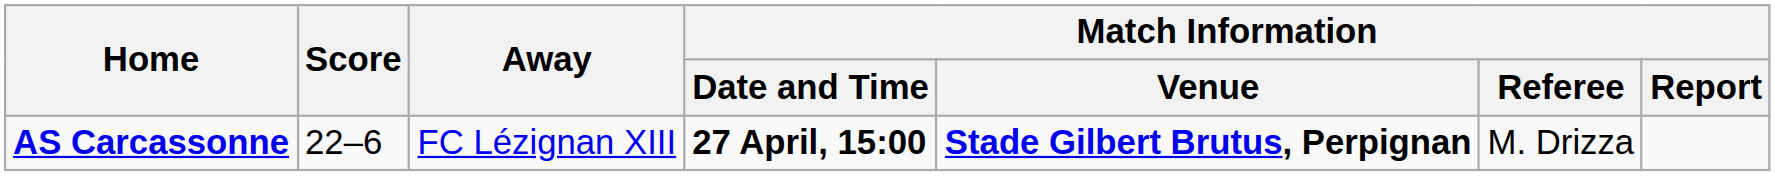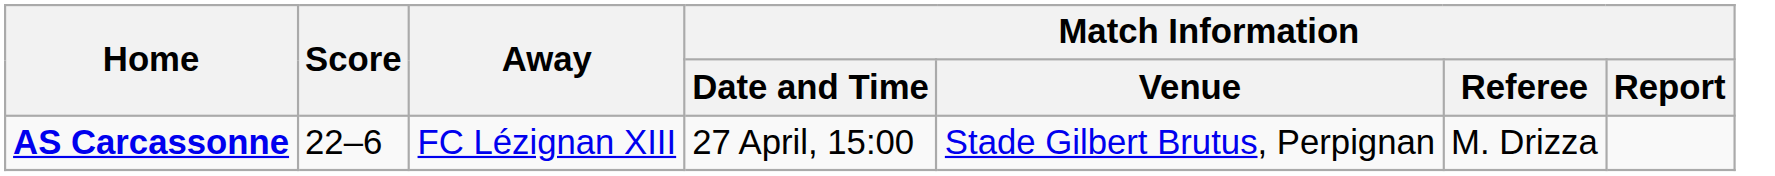(809, 142) bold -> (803, 142) normal
(1208, 142) bold -> (1190, 142) normal
